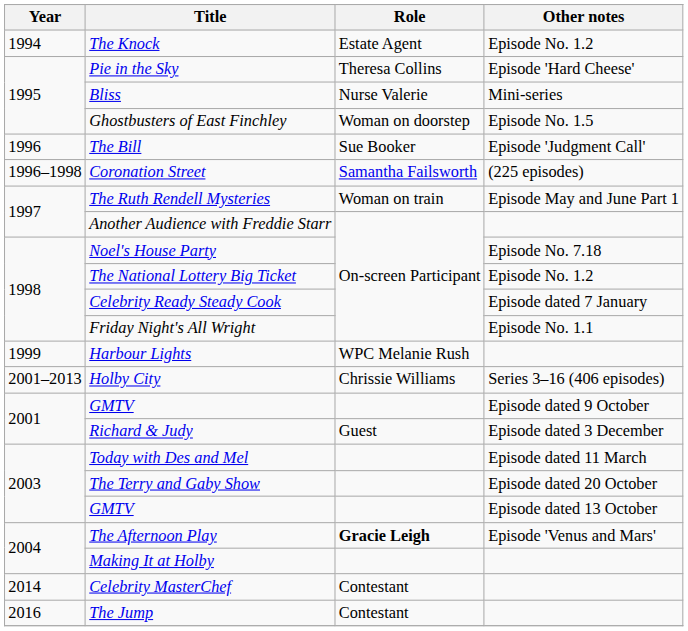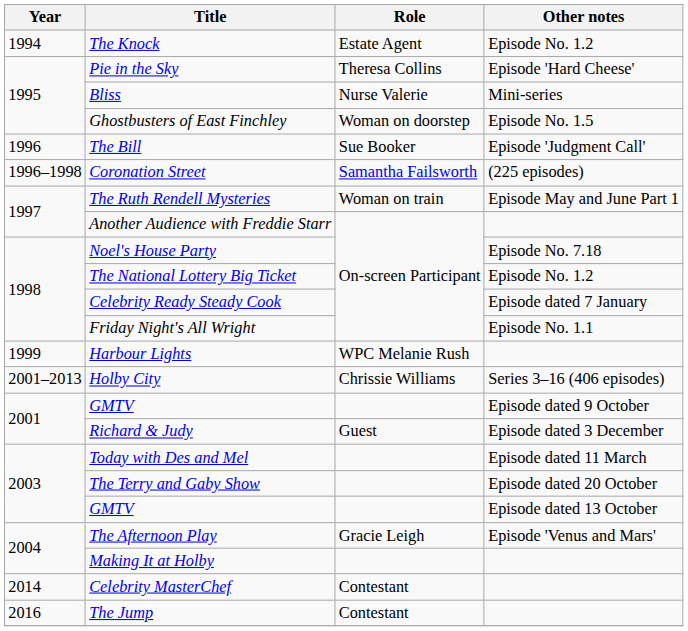(384, 535) bold -> (382, 535) normal
